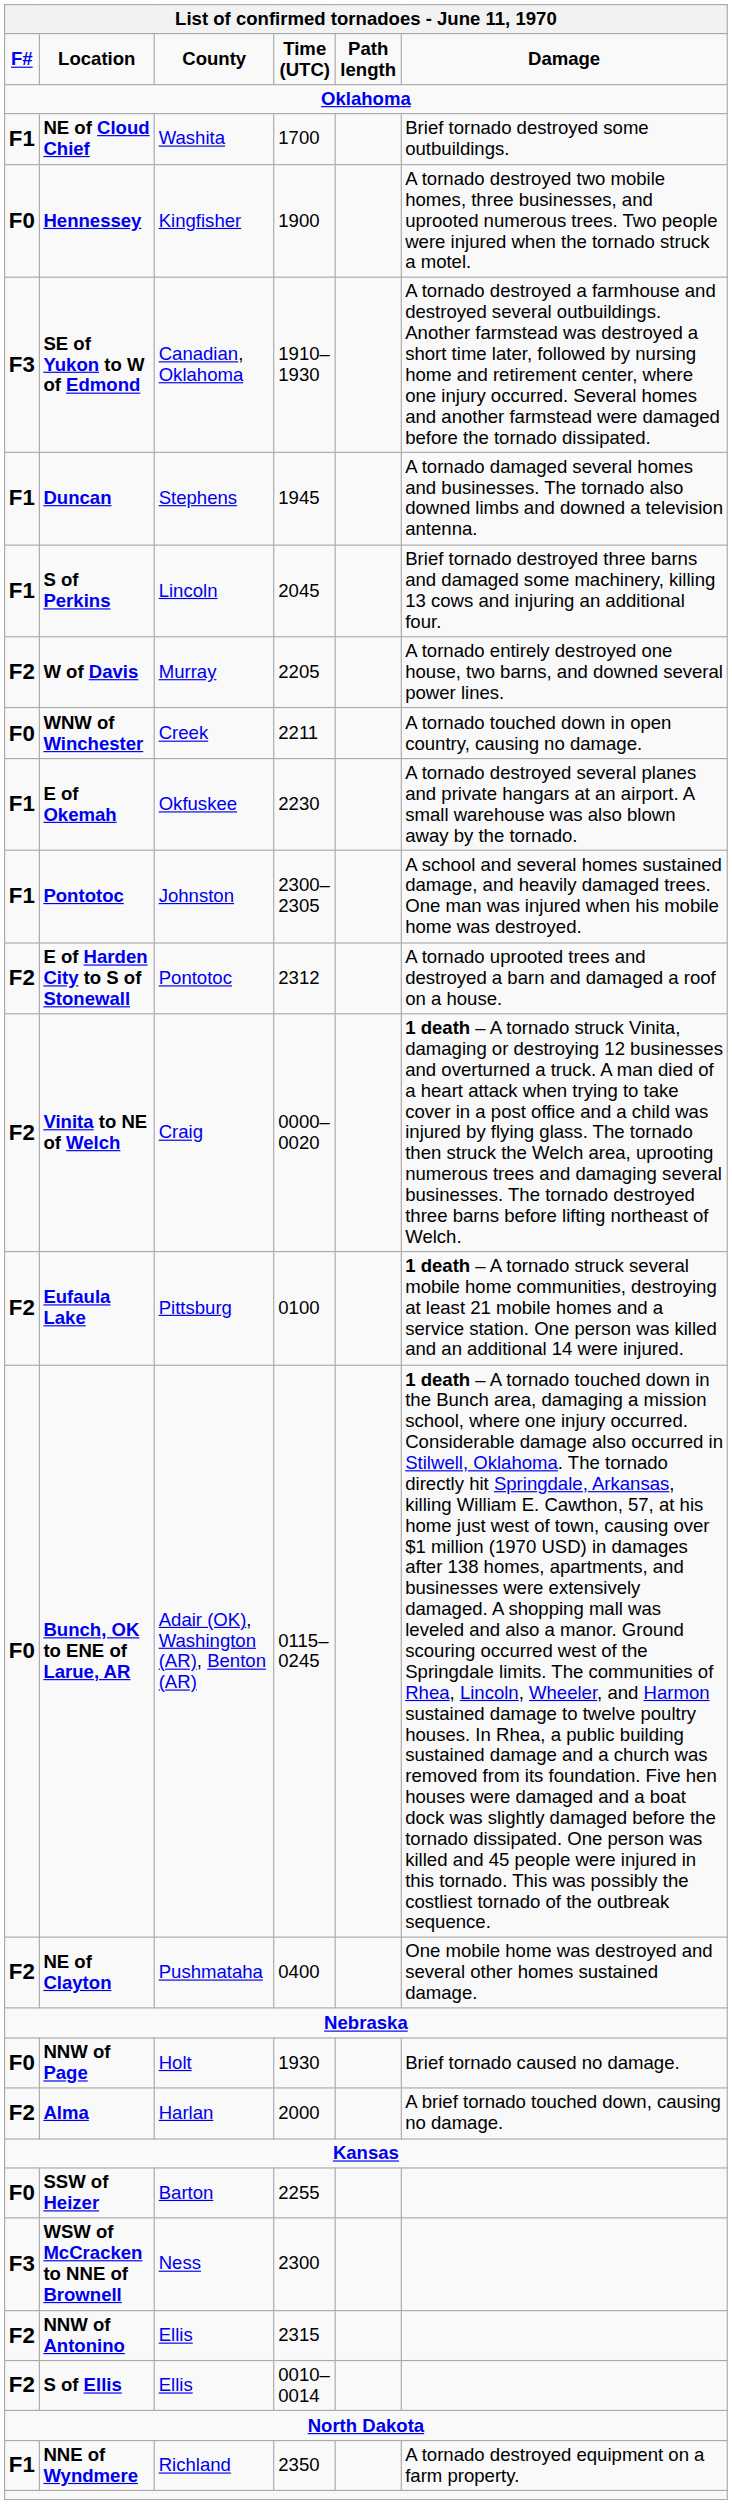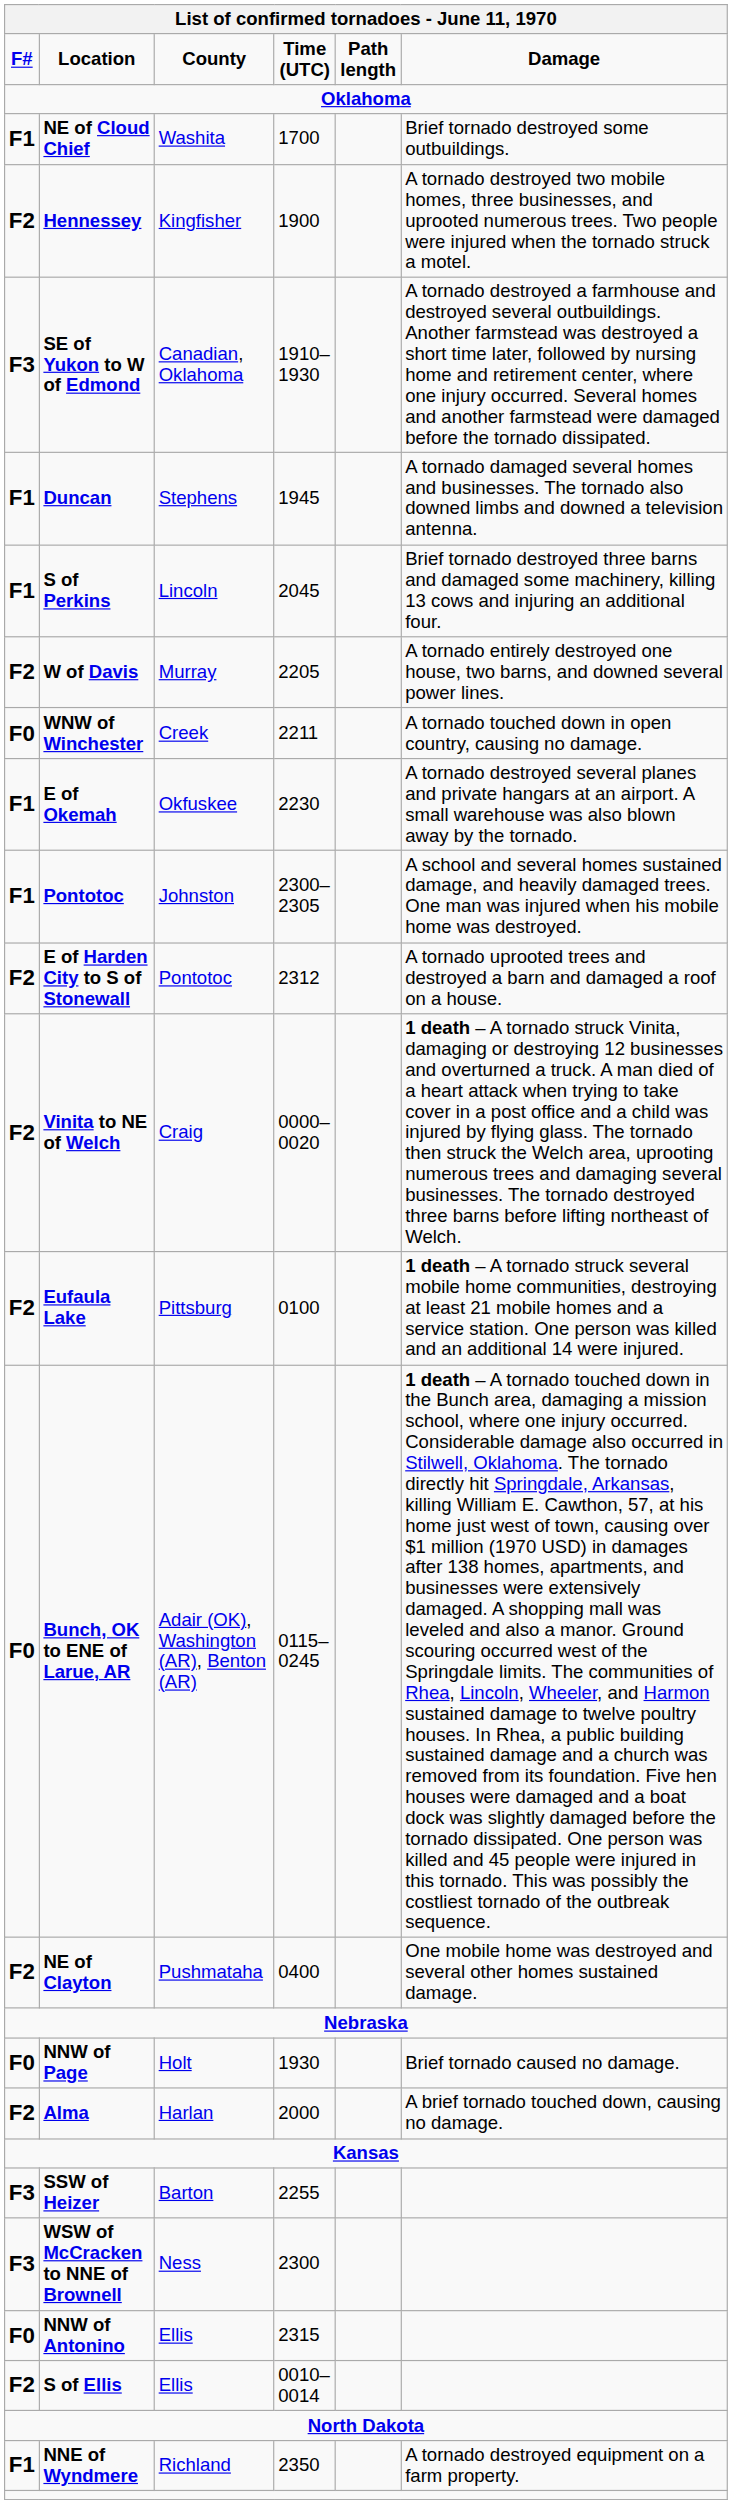(22, 220) F0 -> (22, 220) F2
(22, 2192) F0 -> (22, 2192) F3
(22, 2335) F2 -> (22, 2335) F0
